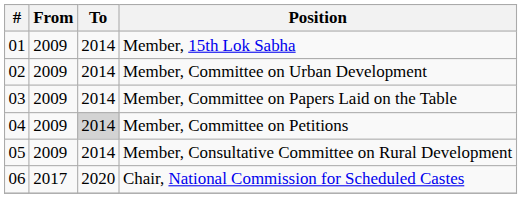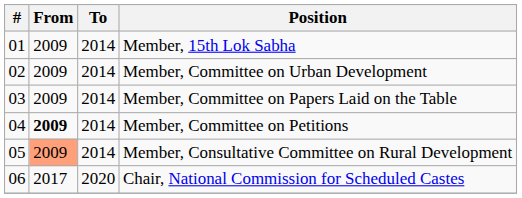(50, 125) normal -> (50, 125) bold
(98, 125) lightgrey background -> (98, 125) no background
(50, 152) no background -> (50, 152) lightsalmon background
